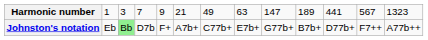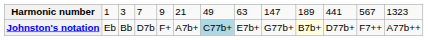(126, 27) lightgreen background -> (126, 27) no background
(217, 27) no background -> (217, 27) lightblue background
(310, 27) no background -> (310, 27) lightyellow background
